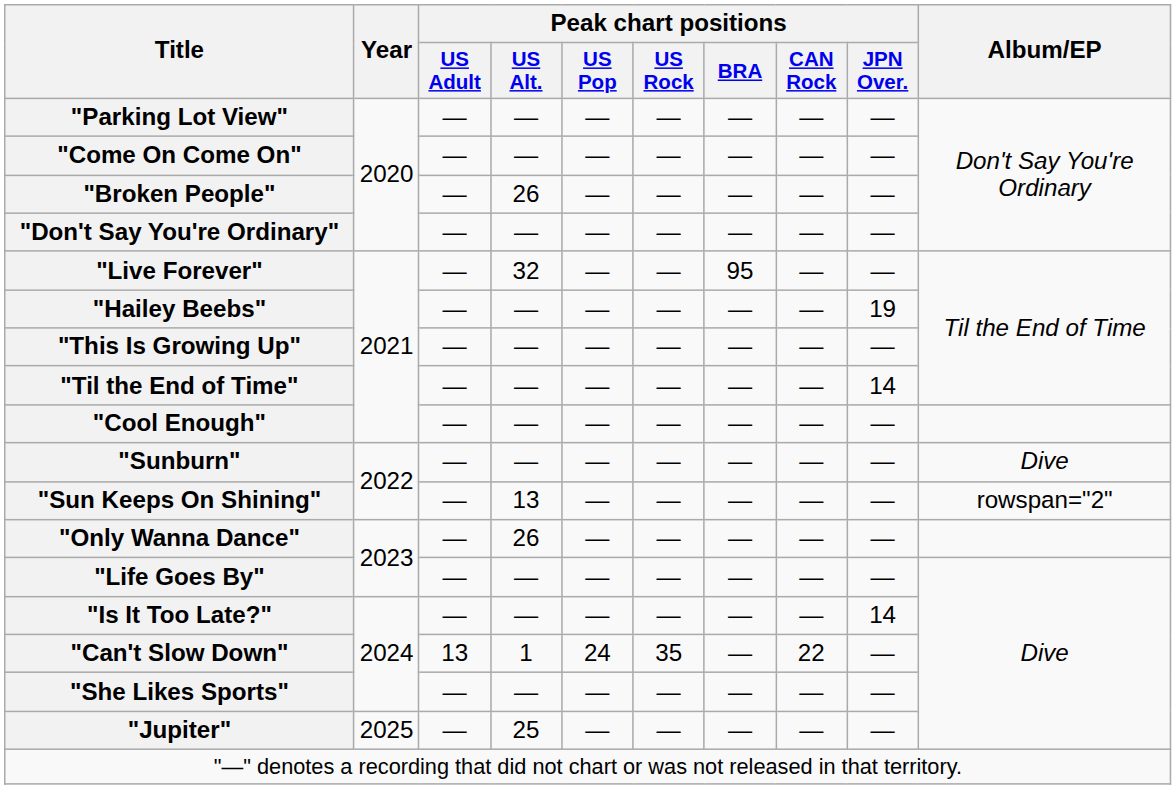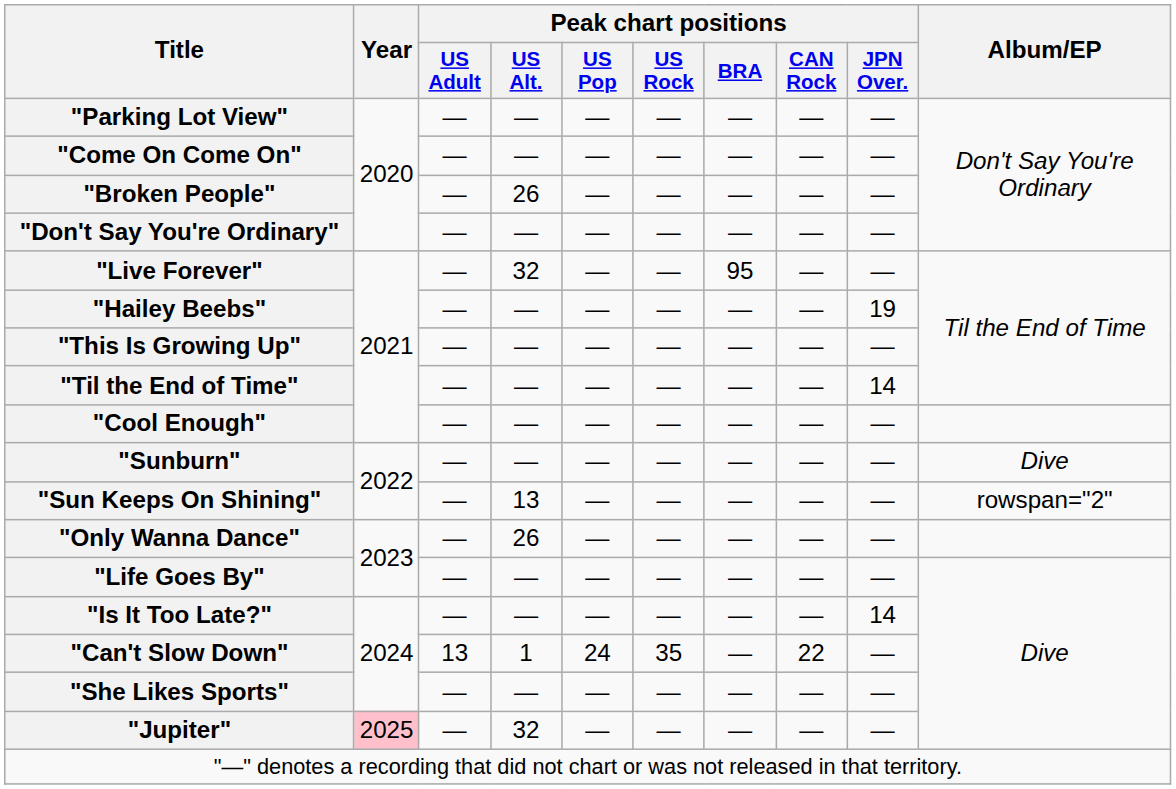(387, 730) no background -> (387, 730) pink background
(526, 730) 25 -> (526, 730) 32
